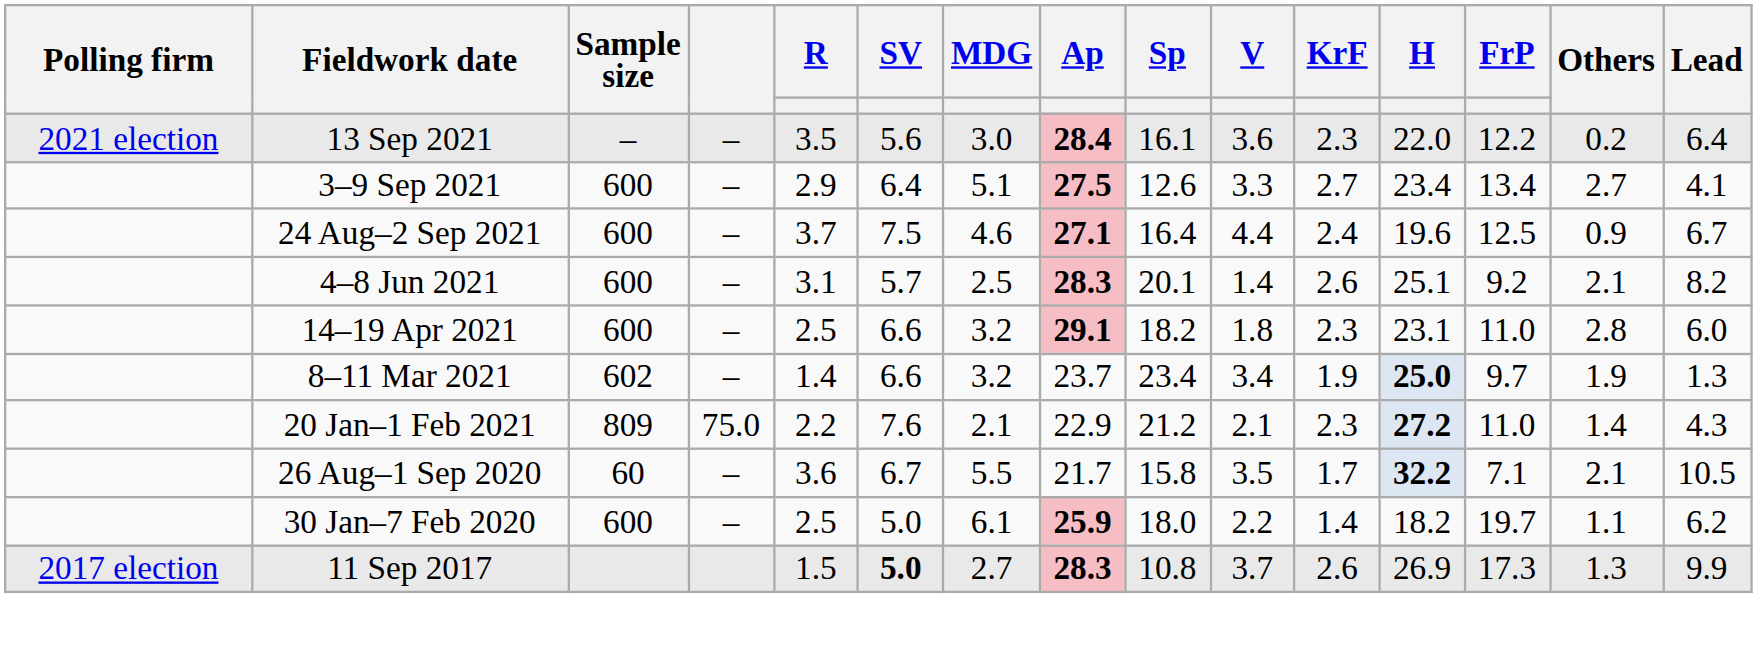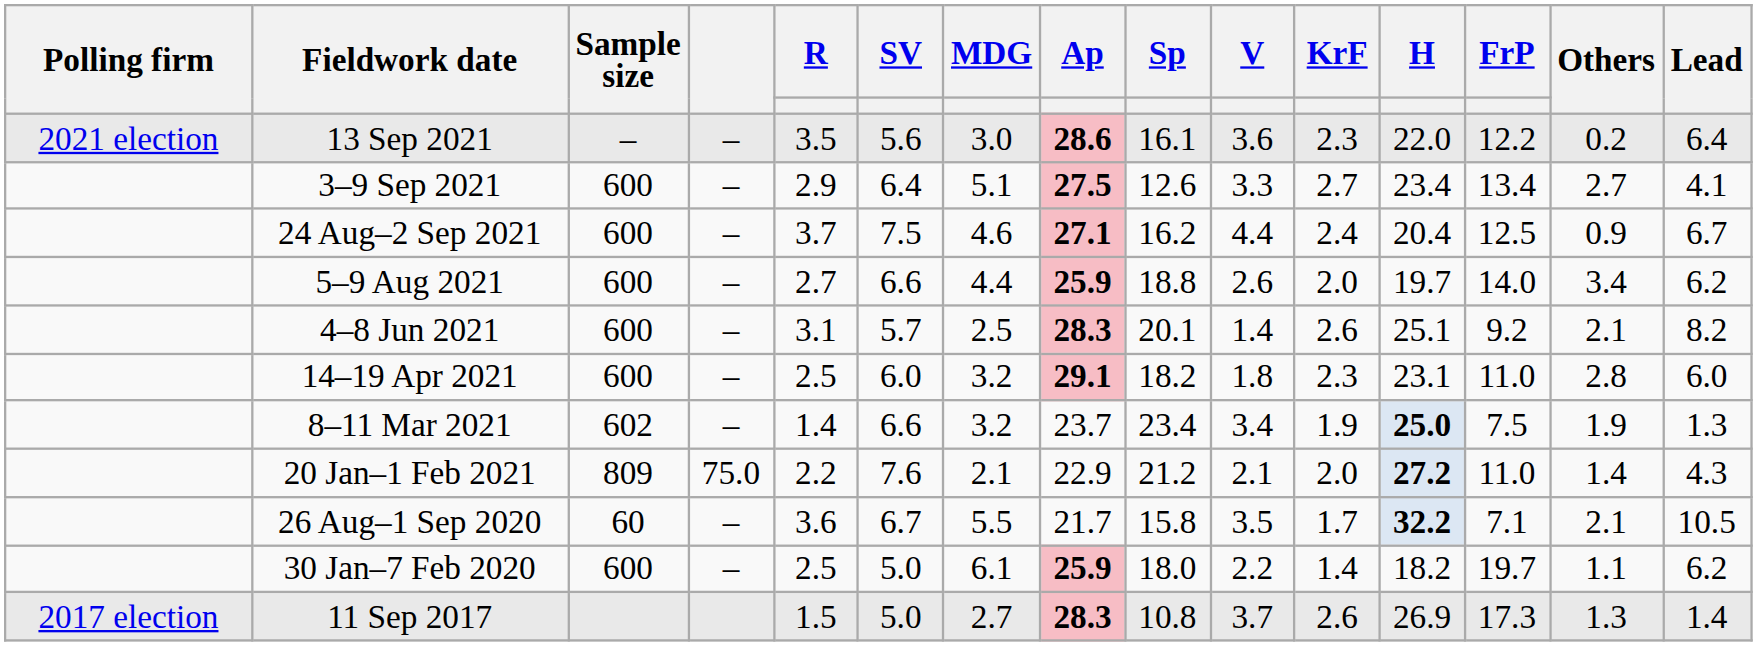(1082, 138) 28.4 -> (1082, 138) 28.6
(1167, 233) 16.4 -> (1167, 233) 16.2
(1422, 233) 19.6 -> (1422, 233) 20.4
+ row: (410, 281)
(901, 329) 6.6 -> (901, 377) 6.0
(1507, 377) 9.7 -> (1507, 425) 7.5
(1337, 425) 2.3 -> (1337, 473) 2.0
(901, 569) bold -> (901, 617) normal
(1707, 569) 9.9 -> (1707, 617) 1.4
